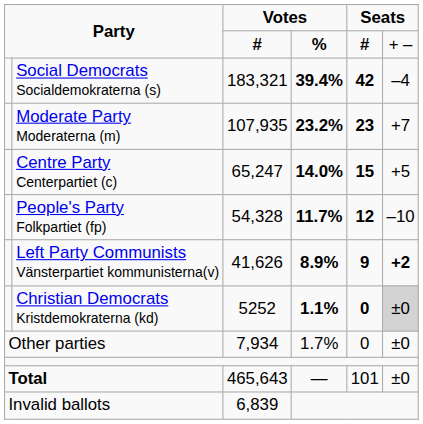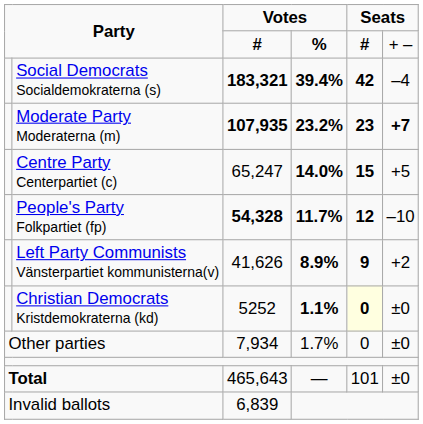(257, 80) normal -> (257, 80) bold
(257, 126) normal -> (257, 126) bold
(401, 126) normal -> (401, 126) bold
(257, 217) normal -> (257, 217) bold
(401, 262) bold -> (401, 262) normal
(365, 308) no background -> (365, 308) lightyellow background
(401, 308) lightgrey background -> (401, 308) no background
